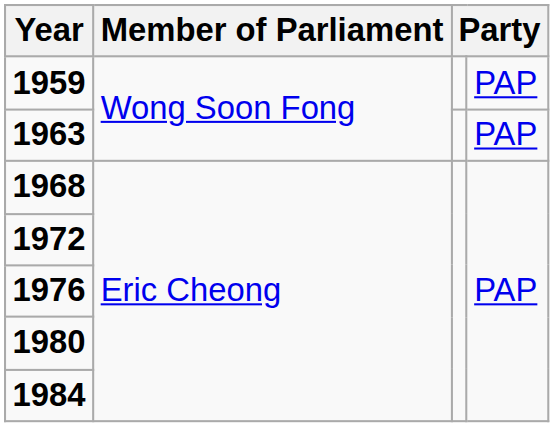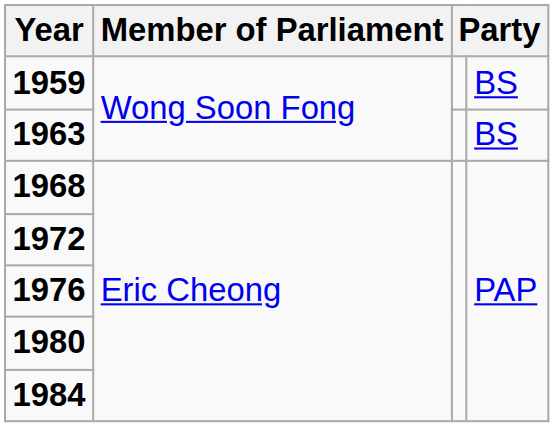(506, 82) PAP -> (496, 82) BS
(506, 134) PAP -> (496, 134) BS
